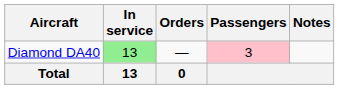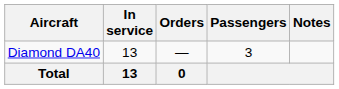(130, 52) lightgreen background -> (130, 52) no background
(248, 52) pink background -> (248, 52) no background
